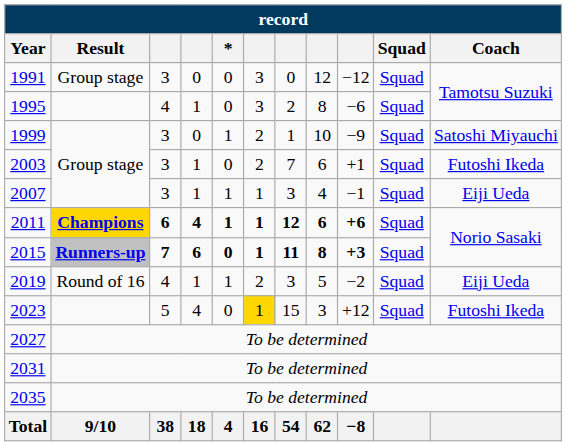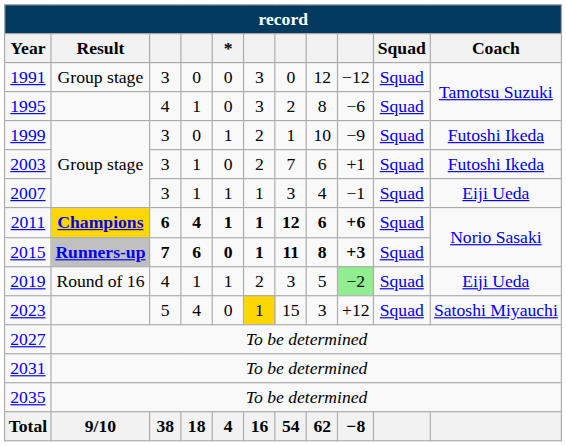(496, 135) Satoshi Miyauchi -> (496, 135) Futoshi Ikeda
(356, 280) no background -> (356, 280) lightgreen background
(496, 309) Futoshi Ikeda -> (496, 309) Satoshi Miyauchi
